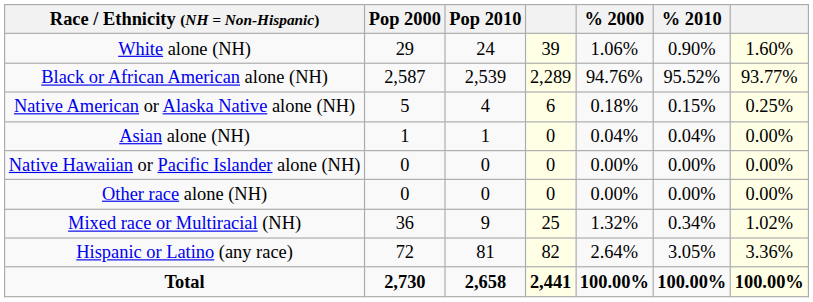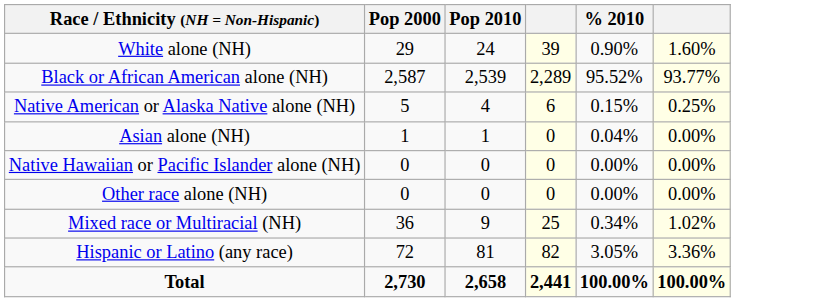- column: (614, 19)
